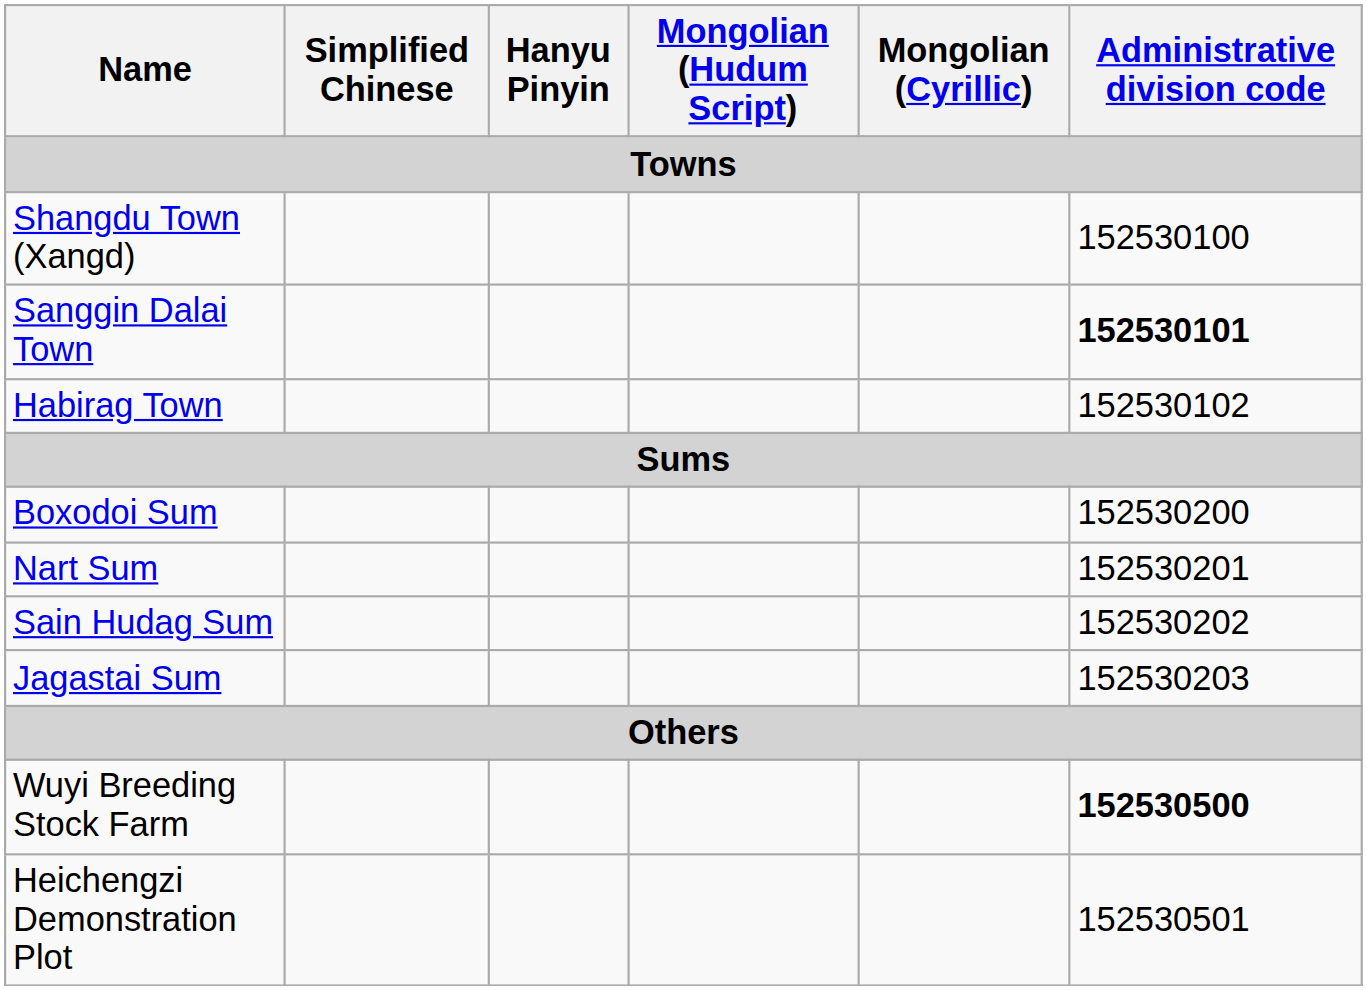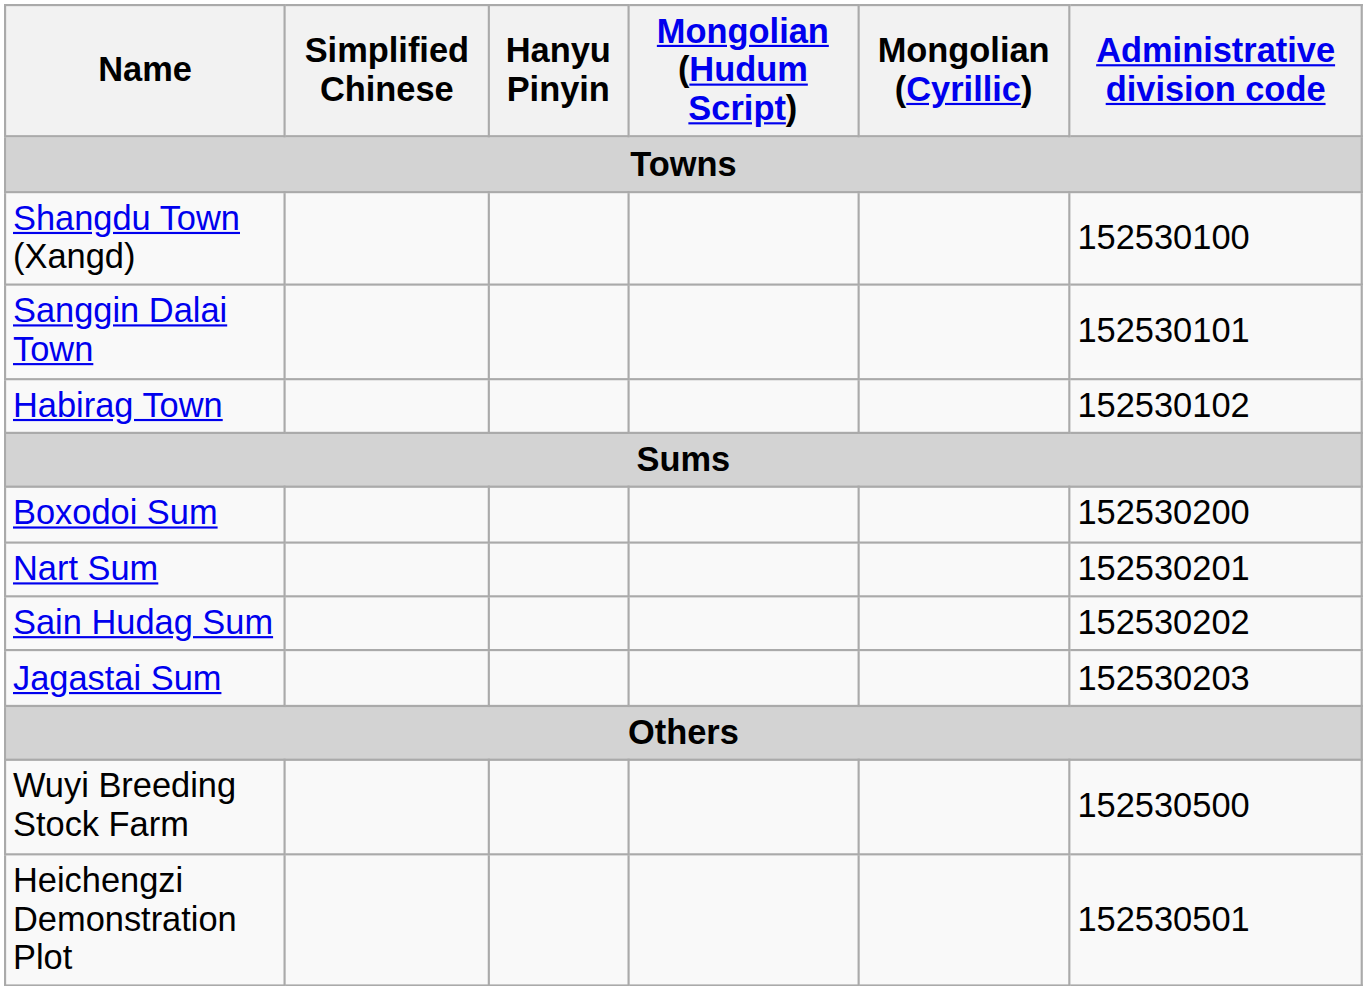(1164, 330) bold -> (1164, 330) normal
(1164, 806) bold -> (1164, 806) normal
